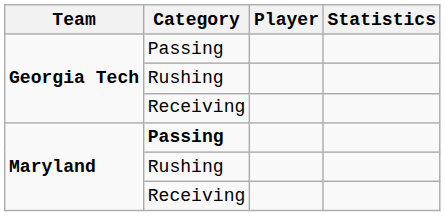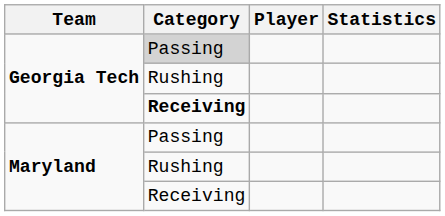(186, 49) no background -> (186, 49) lightgrey background
(197, 108) normal -> (197, 108) bold
(186, 137) bold -> (186, 137) normal
